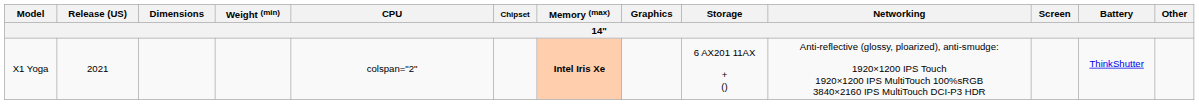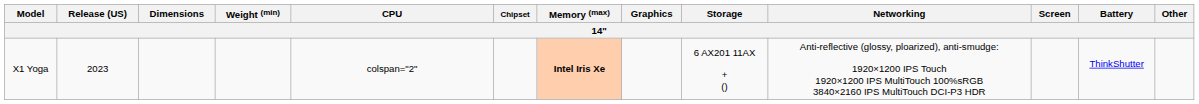(98, 69) 2021 -> (98, 69) 2023
